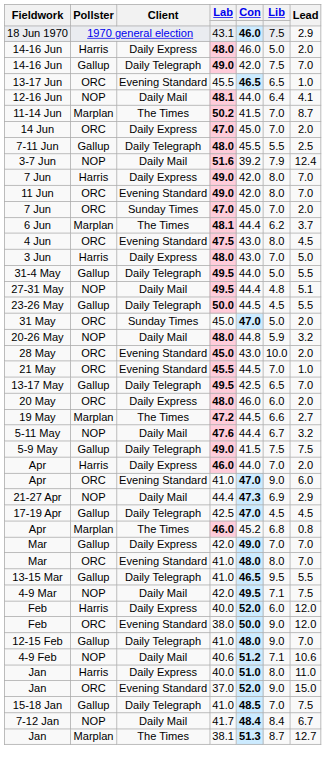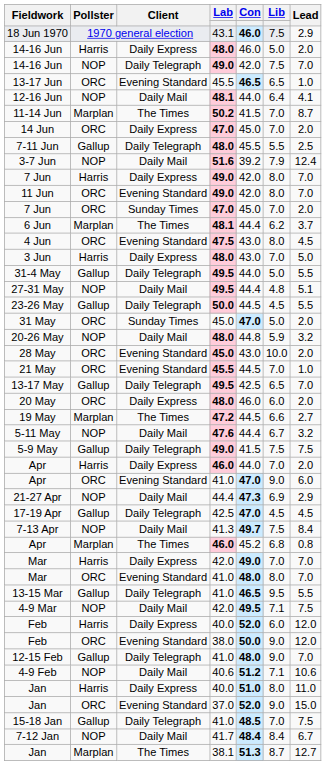(94, 66) Gallup -> (94, 66) NOP
+ row: (37, 529)
(94, 545) Gallup -> (94, 561) Harris
